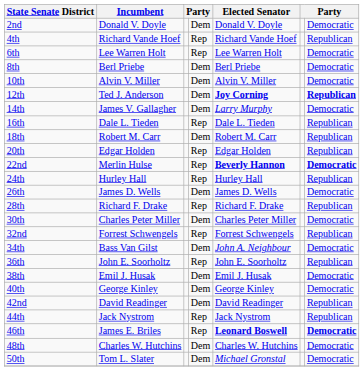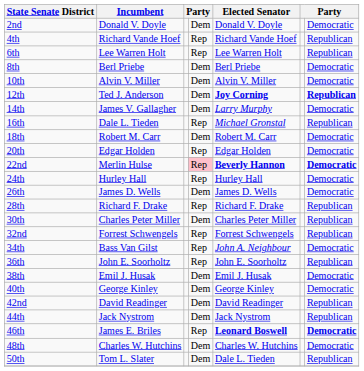(330, 53) Democratic -> (330, 53) Republican
(245, 122) Dale L. Tieden -> (250, 122) Michael Gronstal
(330, 136) Republican -> (330, 136) Democratic
(330, 150) Republican -> (330, 150) Democratic
(199, 164) no background -> (199, 164) pink background
(330, 178) Republican -> (330, 178) Democratic
(330, 220) Democratic -> (330, 220) Republican
(201, 247) Dem -> (199, 247) Rep
(199, 317) Rep -> (201, 317) Dem
(250, 359) Michael Gronstal -> (245, 359) Dale L. Tieden
(330, 359) Democratic -> (330, 359) Republican
